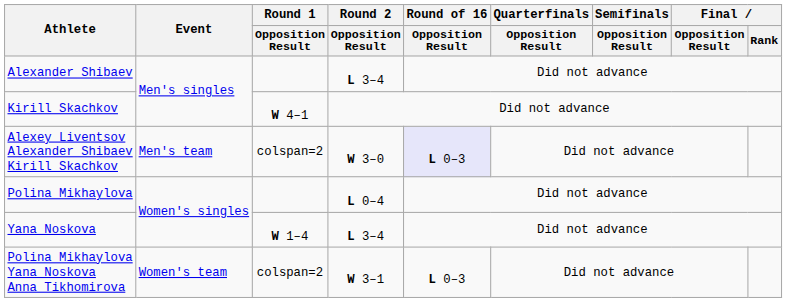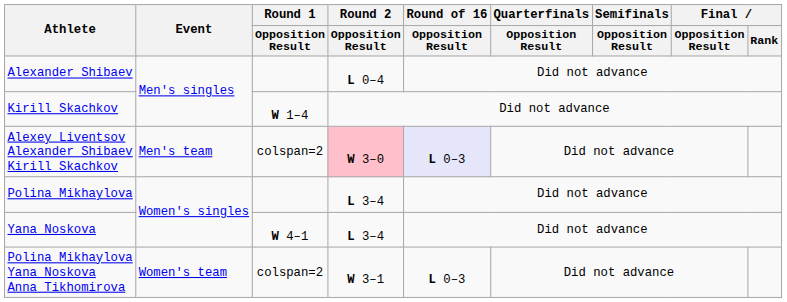(366, 81) L 3–4 -> (366, 81) L 0–4
(290, 116) W 4–1 -> (290, 116) W 1–4
(366, 159) no background -> (366, 159) pink background
(366, 201) L 0–4 -> (366, 201) L 3–4
(290, 237) W 1–4 -> (290, 237) W 4–1
